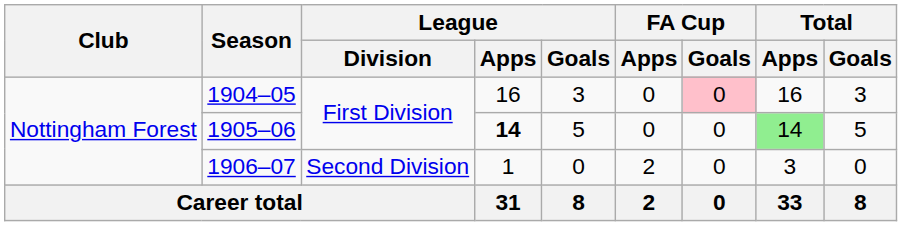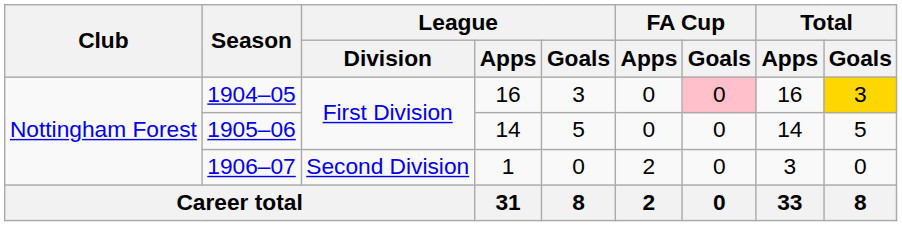(860, 94) no background -> (860, 94) gold background
(508, 130) bold -> (508, 130) normal
(790, 130) lightgreen background -> (790, 130) no background
